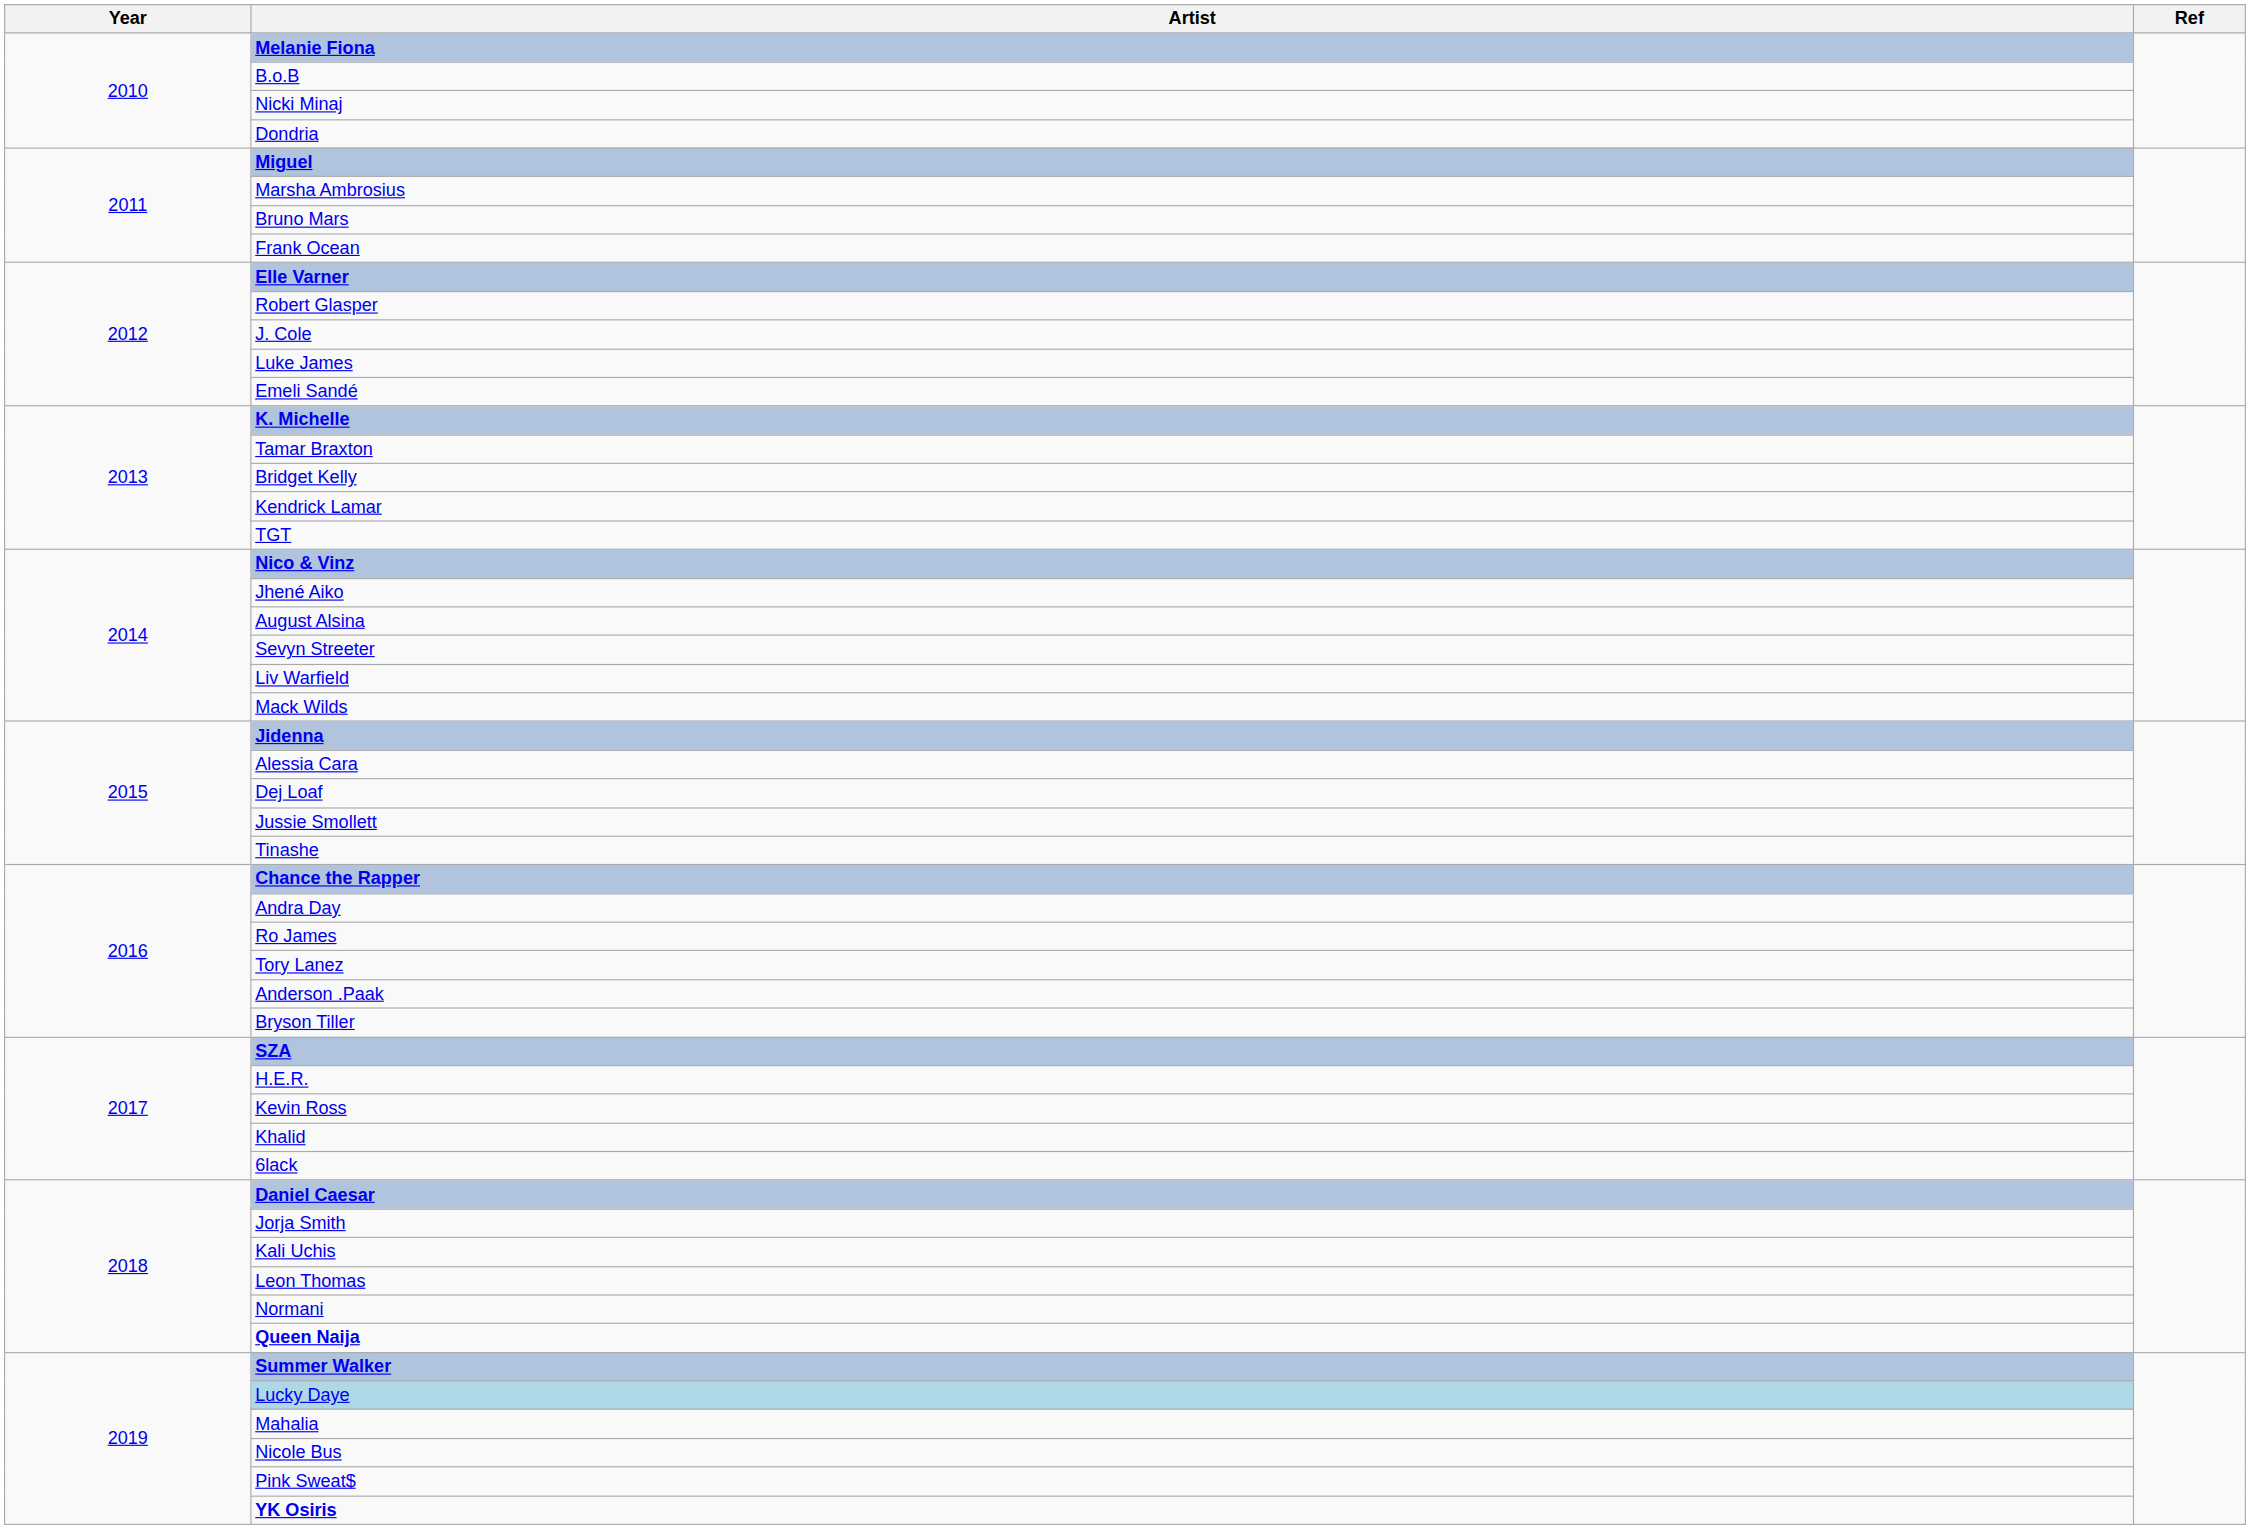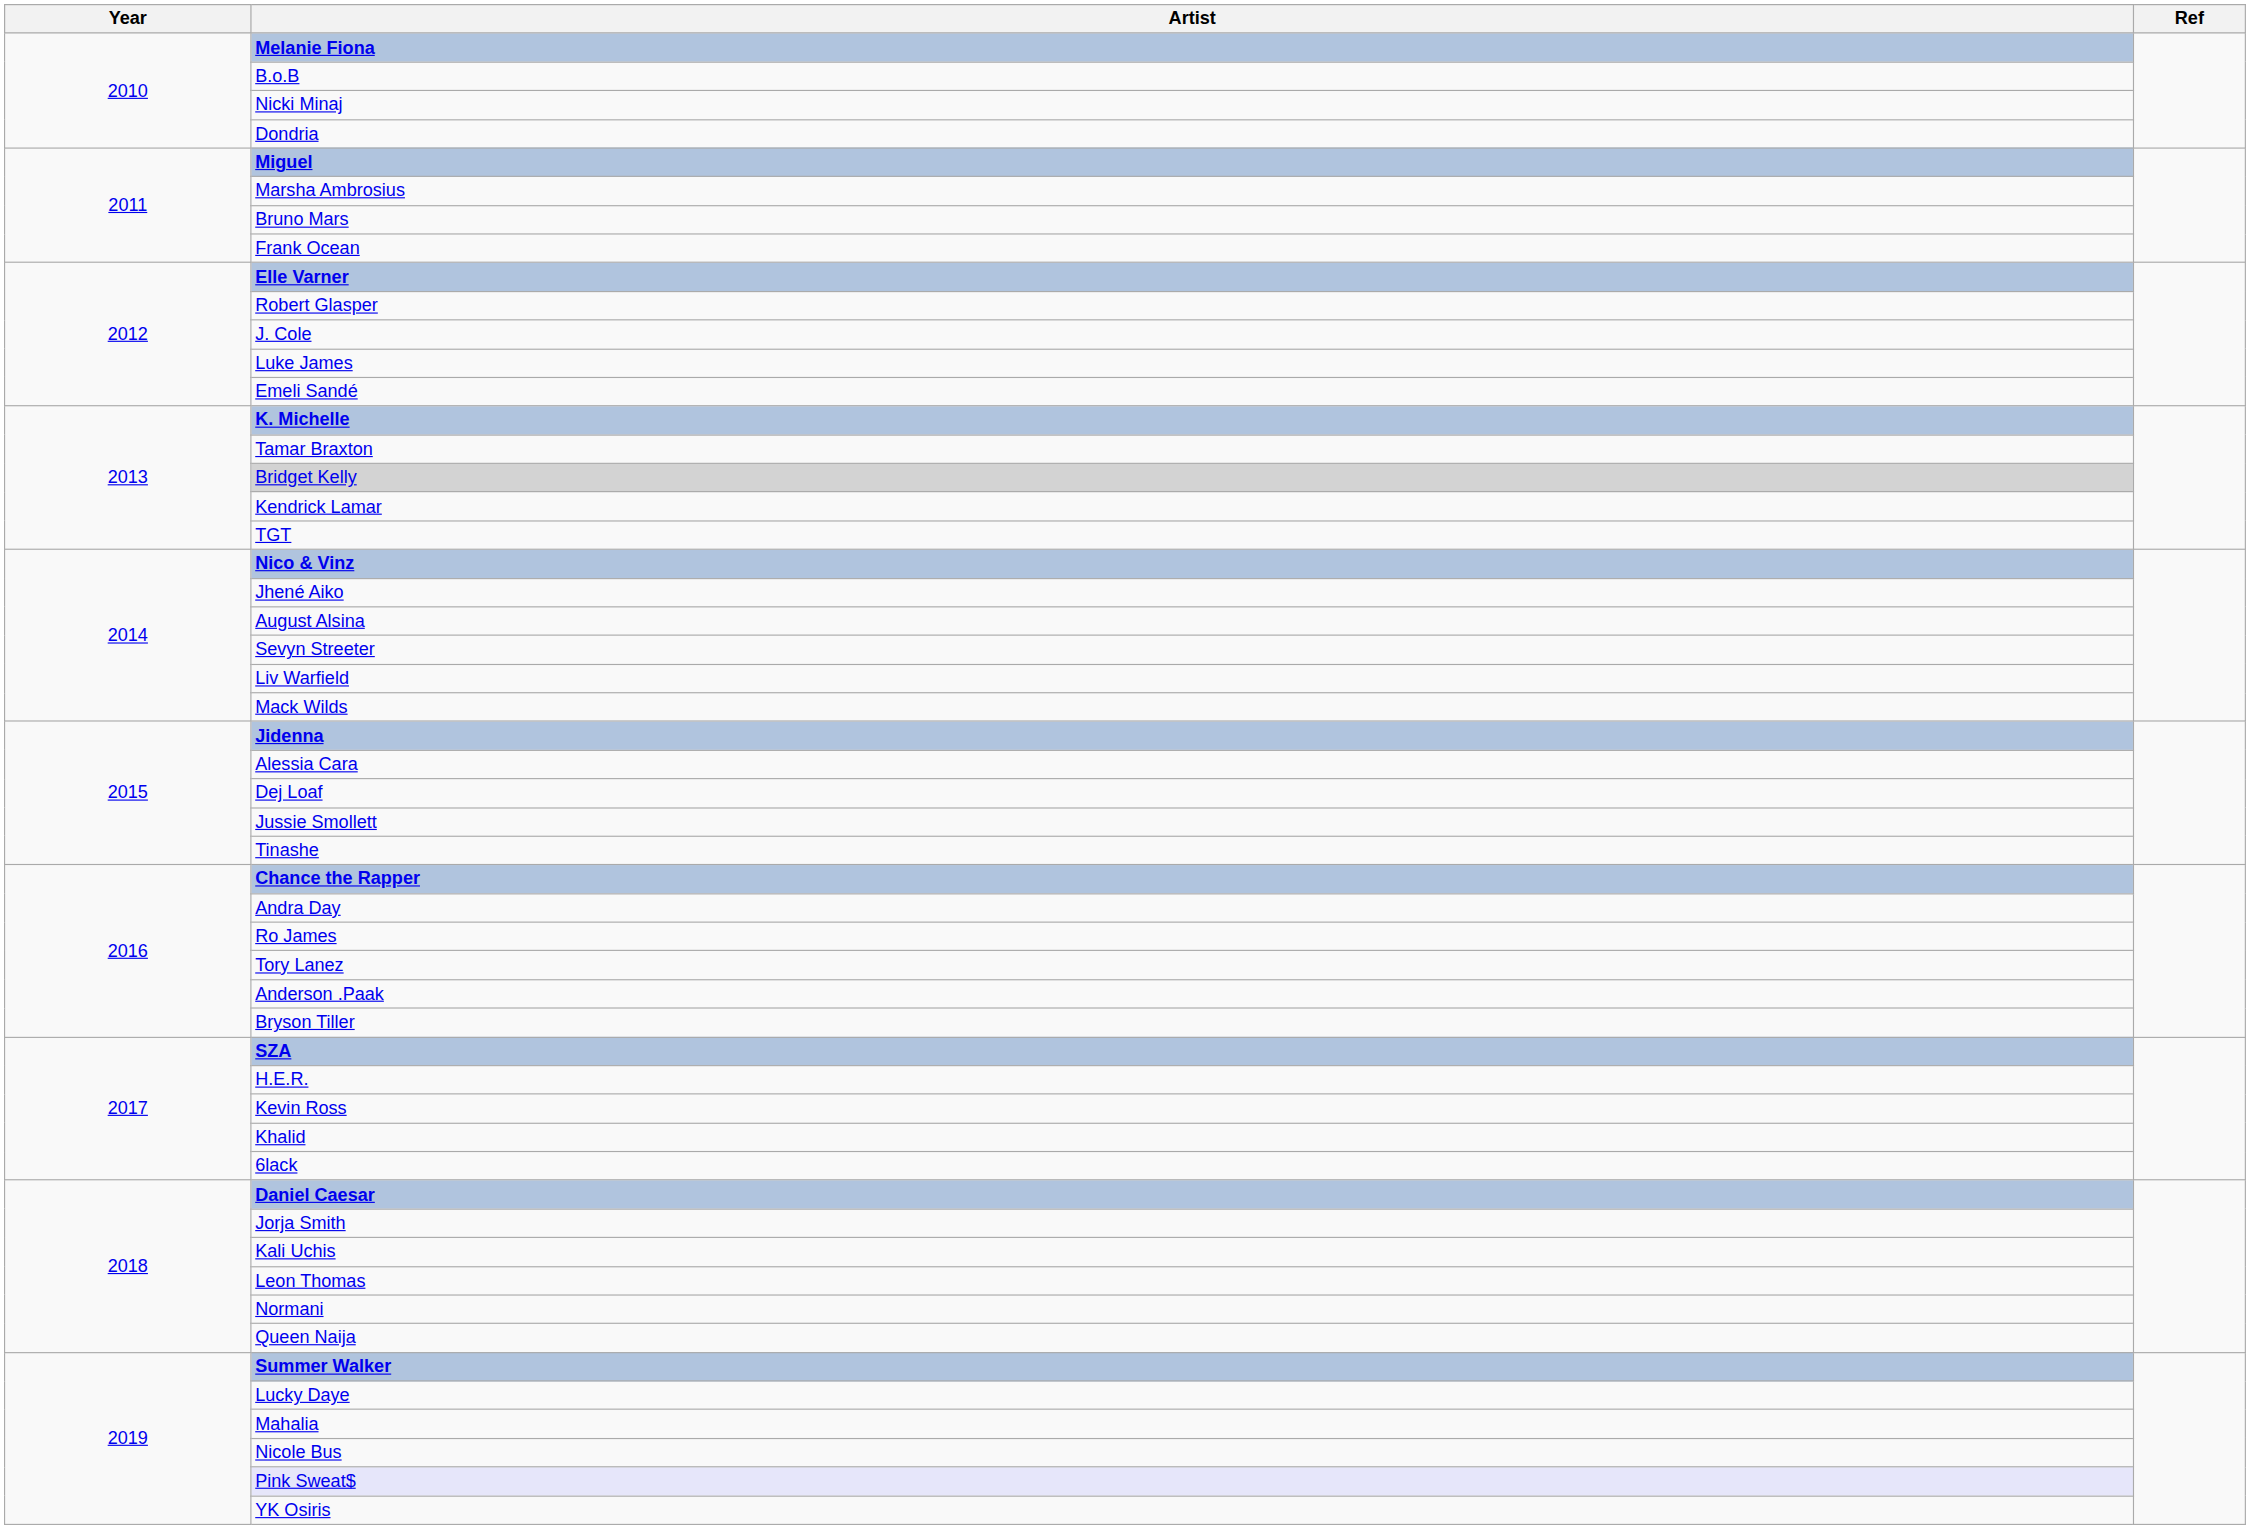(306, 477) no background -> (306, 477) lightgrey background
(307, 1337) bold -> (305, 1337) normal
(302, 1395) lightblue background -> (302, 1395) no background
(305, 1481) no background -> (305, 1481) lavender background
(296, 1509) bold -> (293, 1509) normal
